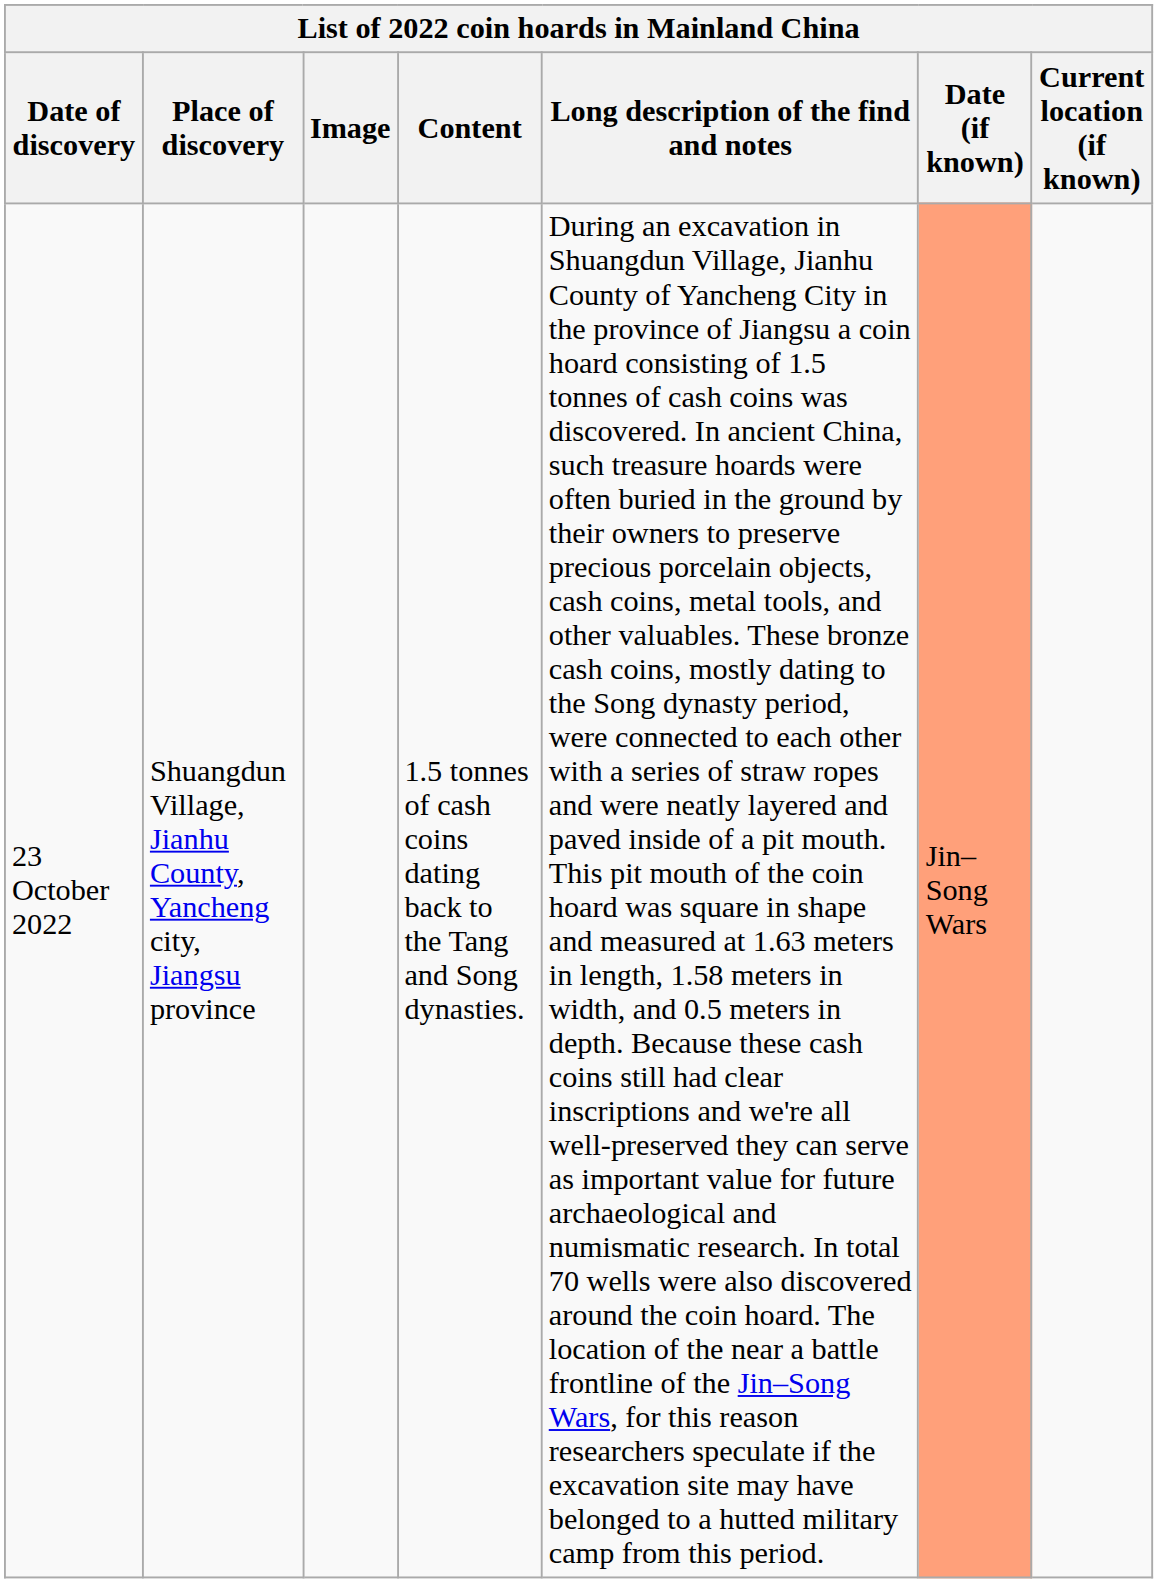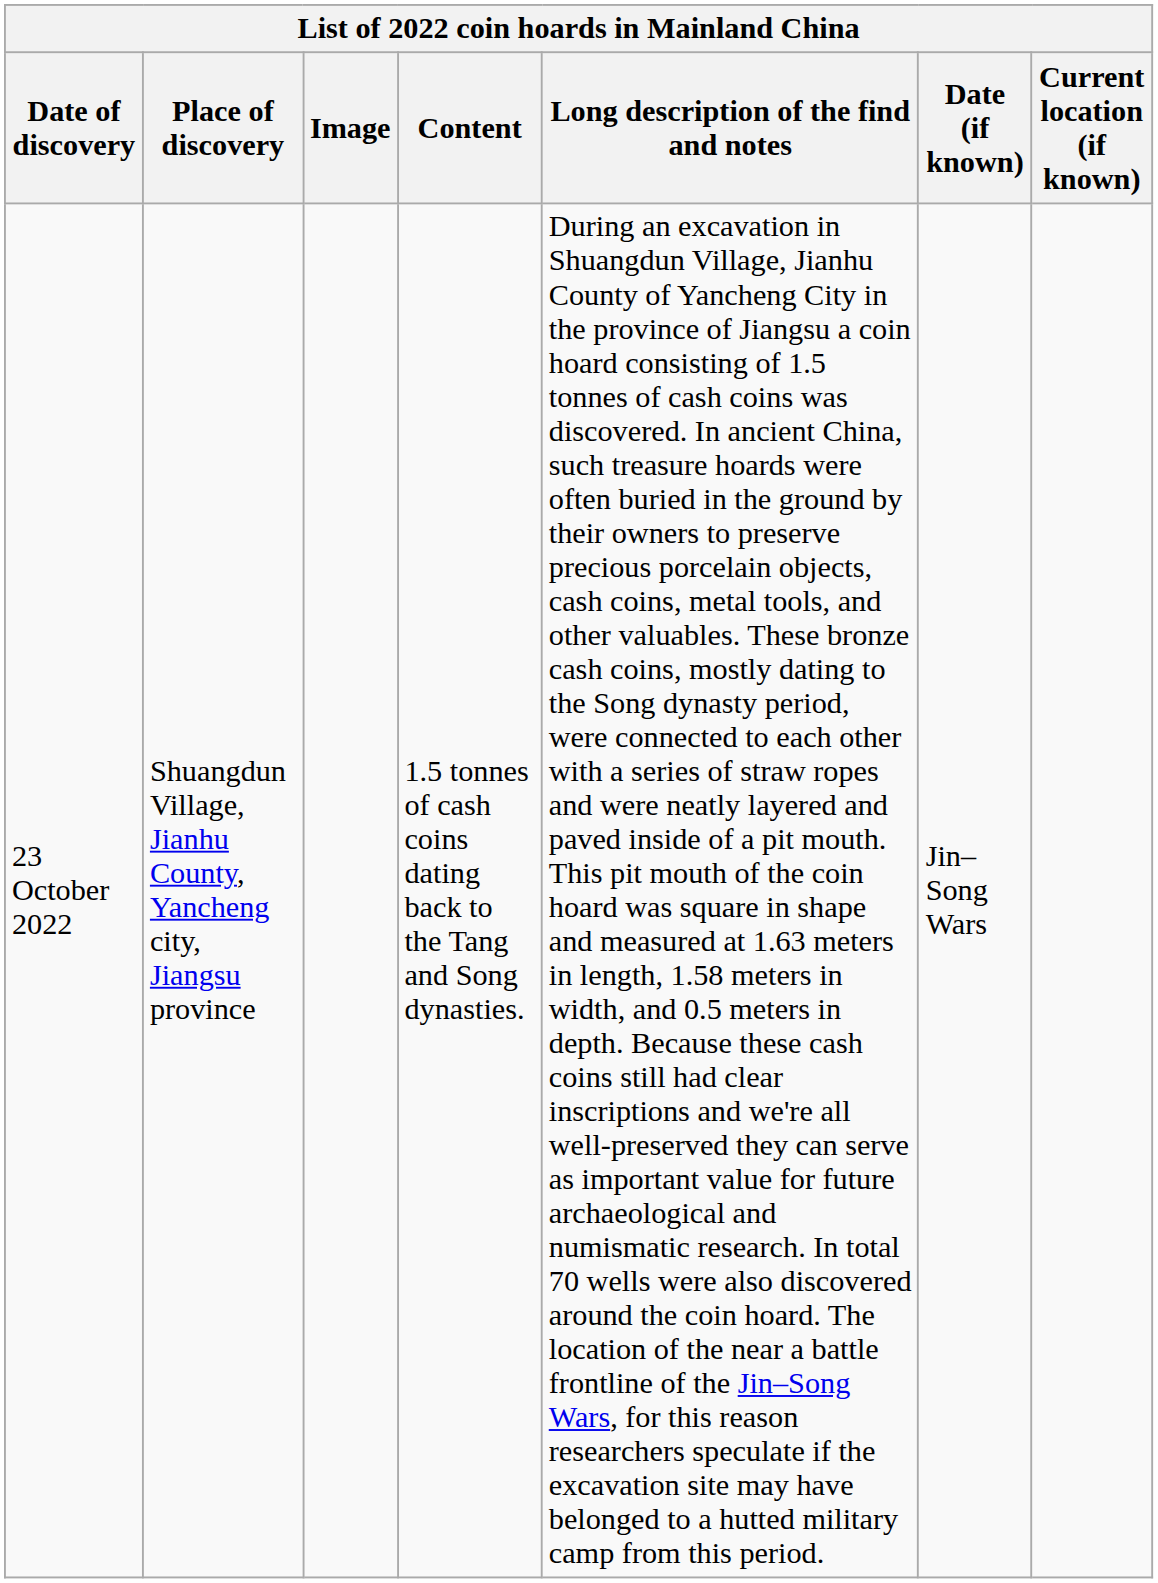(957, 889) lightsalmon background -> (957, 889) no background
